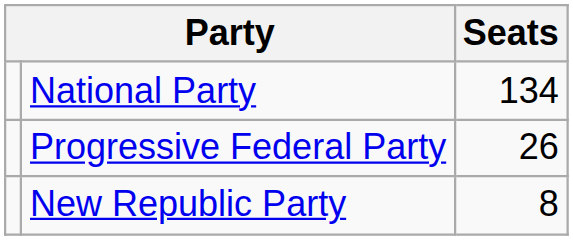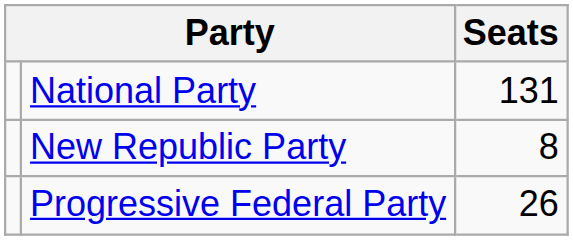(529, 90) 134 -> (529, 90) 131
rows swapped: (238, 147) <-> (188, 204)
